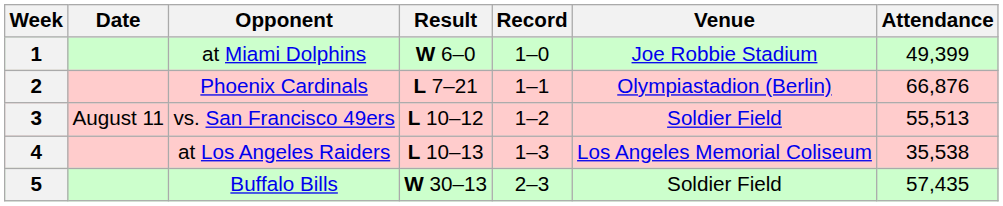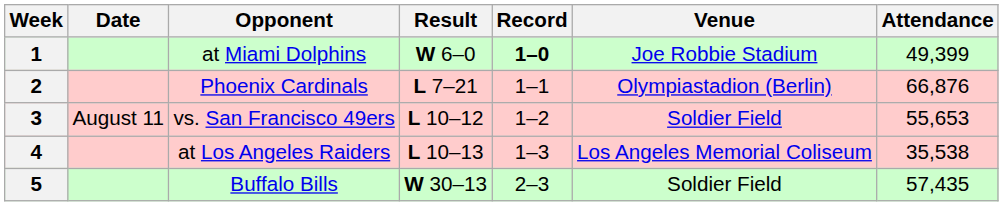(532, 53) normal -> (532, 53) bold
(938, 119) 55,513 -> (938, 119) 55,653
